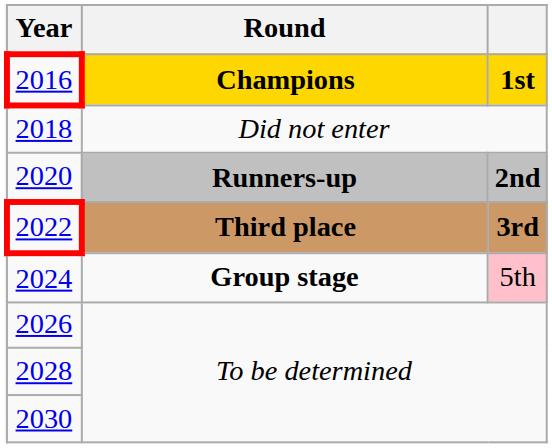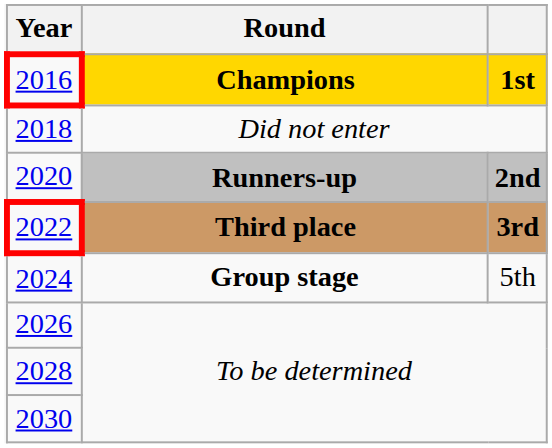(518, 276) pink background -> (518, 276) no background
